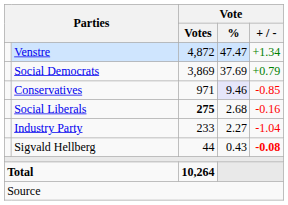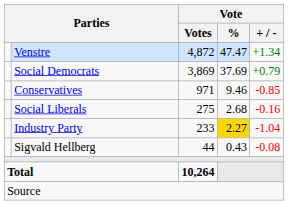(236, 90) lavender background -> (236, 90) no background
(205, 109) bold -> (205, 109) normal
(236, 128) no background -> (236, 128) gold background
(268, 147) bold -> (268, 147) normal
